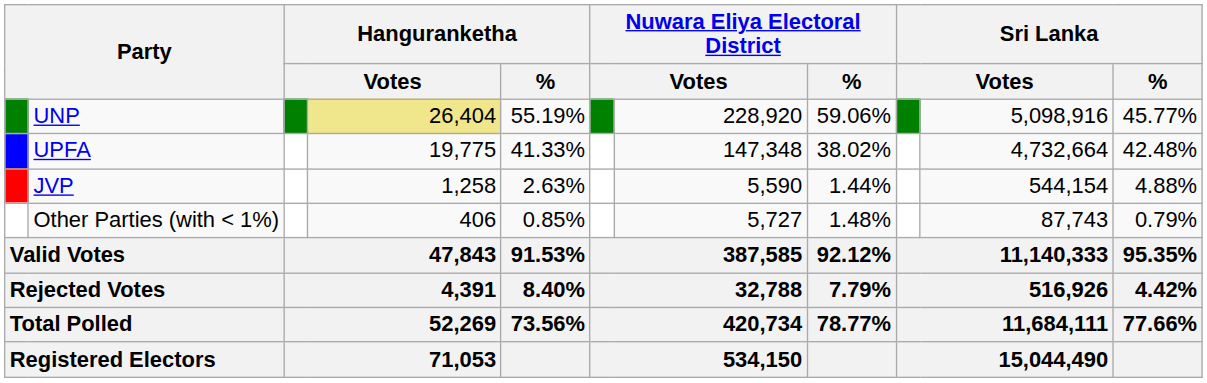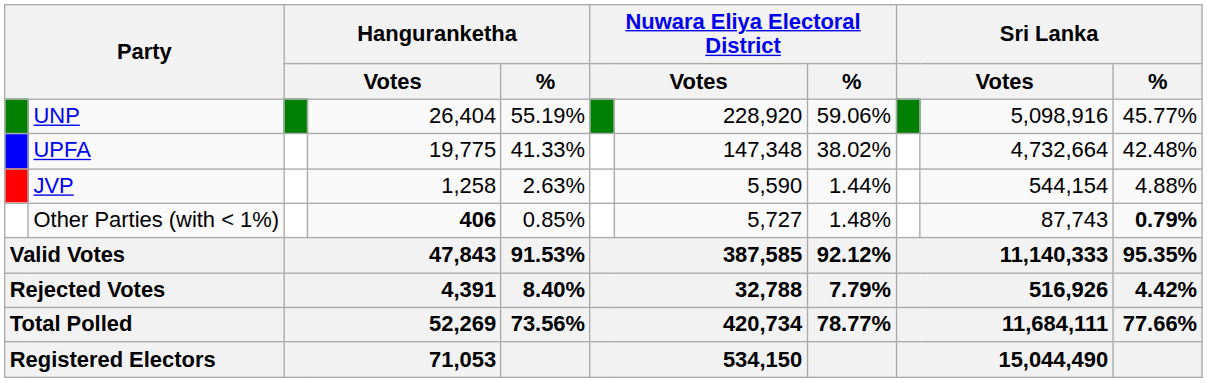(463, 116) khaki background -> (463, 116) no background
(478, 220) normal -> (478, 220) bold
(1166, 220) normal -> (1166, 220) bold
